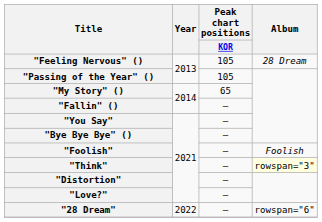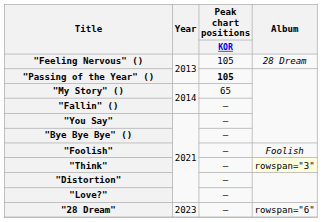(226, 76) normal -> (226, 76) bold
(186, 210) 2022 -> (186, 210) 2023
